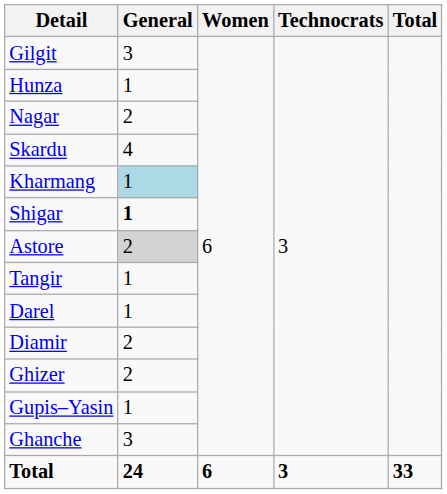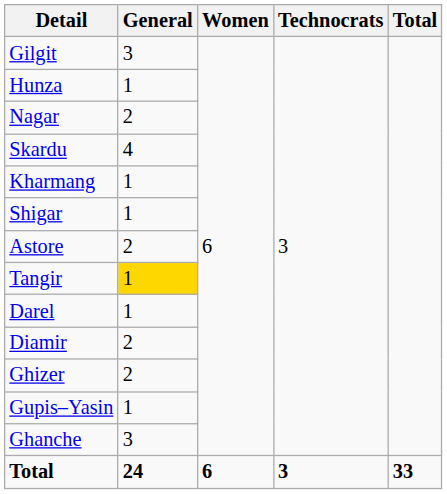(128, 181) lightblue background -> (128, 181) no background
(128, 213) bold -> (128, 213) normal
(128, 246) lightgrey background -> (128, 246) no background
(128, 278) no background -> (128, 278) gold background
